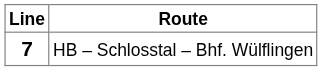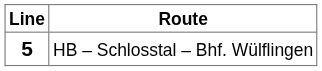(27, 48) 7 -> (27, 48) 5
